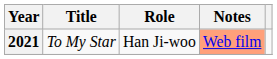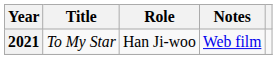(232, 41) lightsalmon background -> (232, 41) no background
